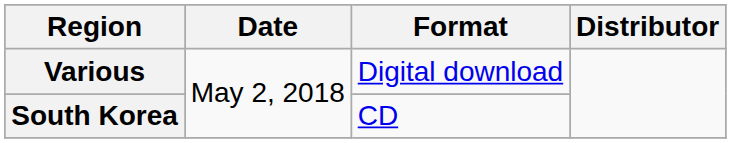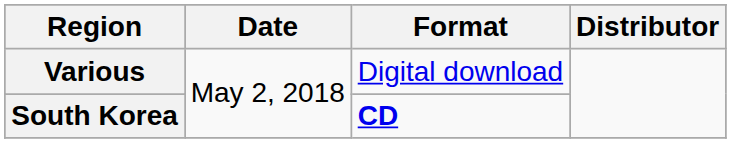(378, 115) normal -> (378, 115) bold
